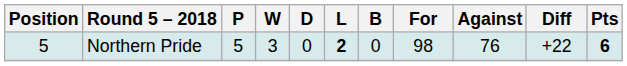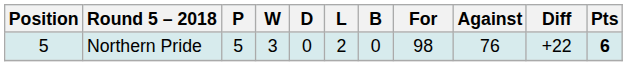(341, 46) bold -> (341, 46) normal
